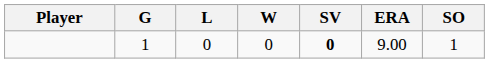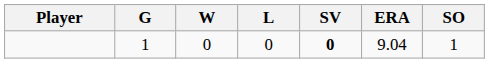columns swapped: (269, 17) <-> (207, 17)
(392, 44) 9.00 -> (392, 44) 9.04
